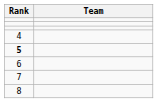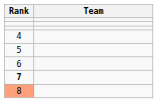(19, 50) bold -> (19, 50) normal
(19, 77) normal -> (19, 77) bold
(19, 91) no background -> (19, 91) lightsalmon background
